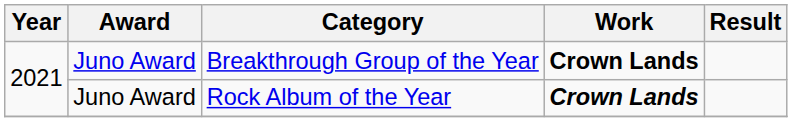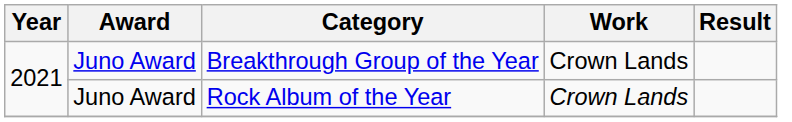(624, 60) bold -> (619, 60) normal
(624, 97) bold -> (619, 97) normal
